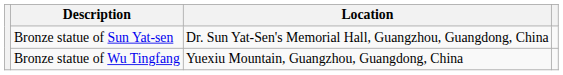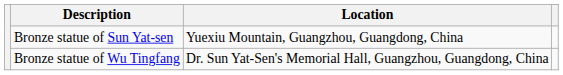(367, 37) Dr. Sun Yat-Sen's Memorial Hall, Guangzhou, Guangdong, China -> (325, 37) Yuexiu Mountain, Guangzhou, Guangdong, China
(325, 59) Yuexiu Mountain, Guangzhou, Guangdong, China -> (367, 59) Dr. Sun Yat-Sen's Memorial Hall, Guangzhou, Guangdong, China
